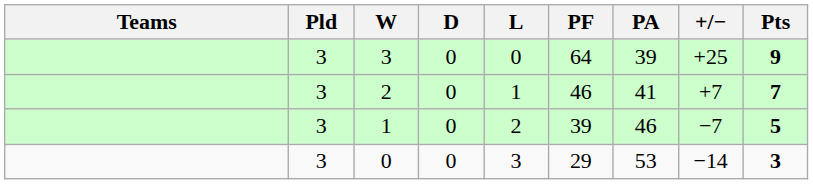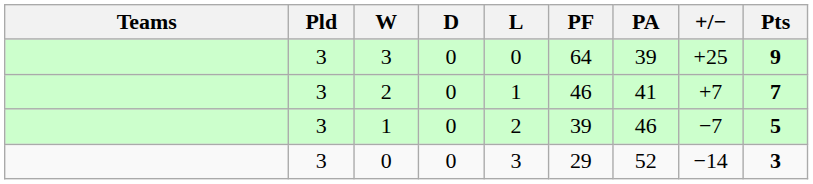(646, 160) 53 -> (646, 160) 52
